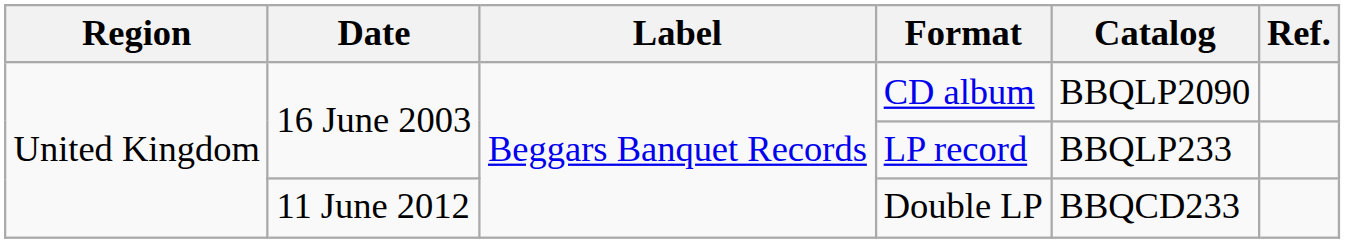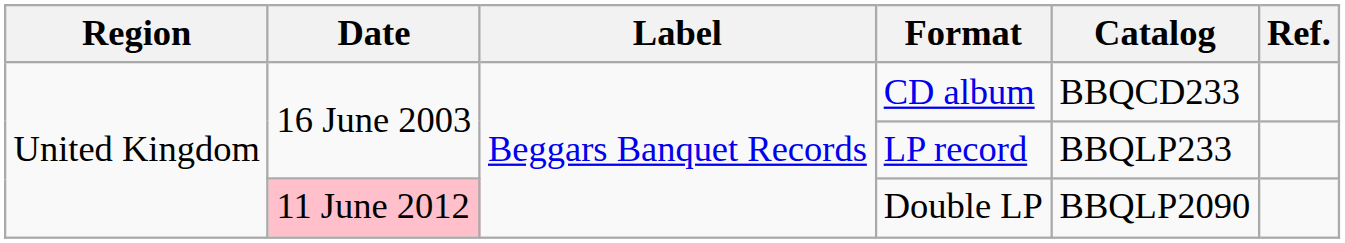(1155, 91) BBQLP2090 -> (1150, 91) BBQCD233
(373, 206) no background -> (373, 206) pink background
(1150, 206) BBQCD233 -> (1155, 206) BBQLP2090
